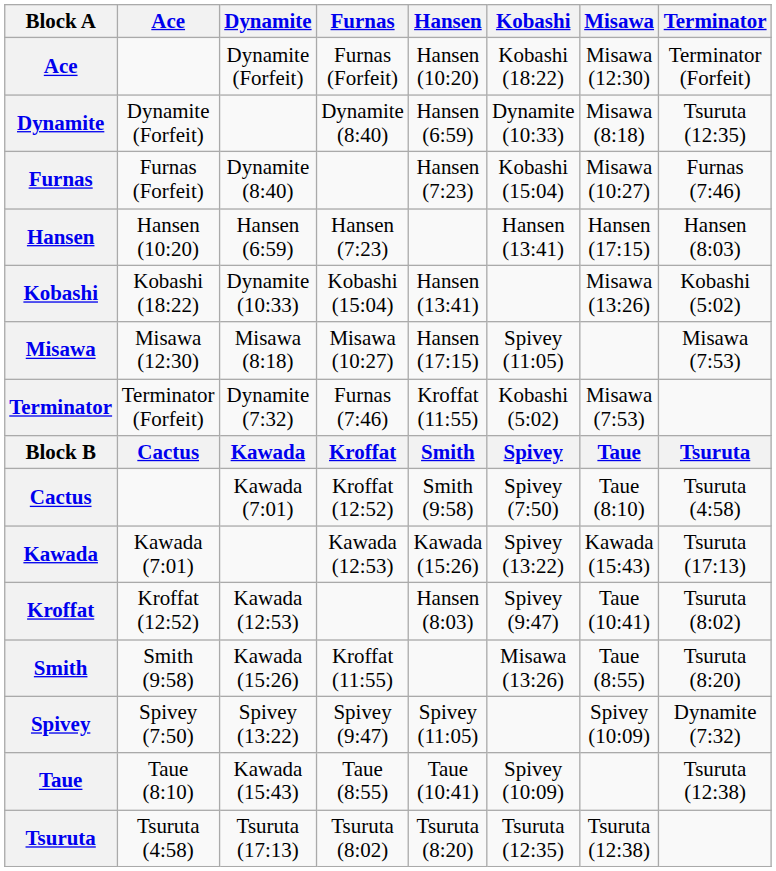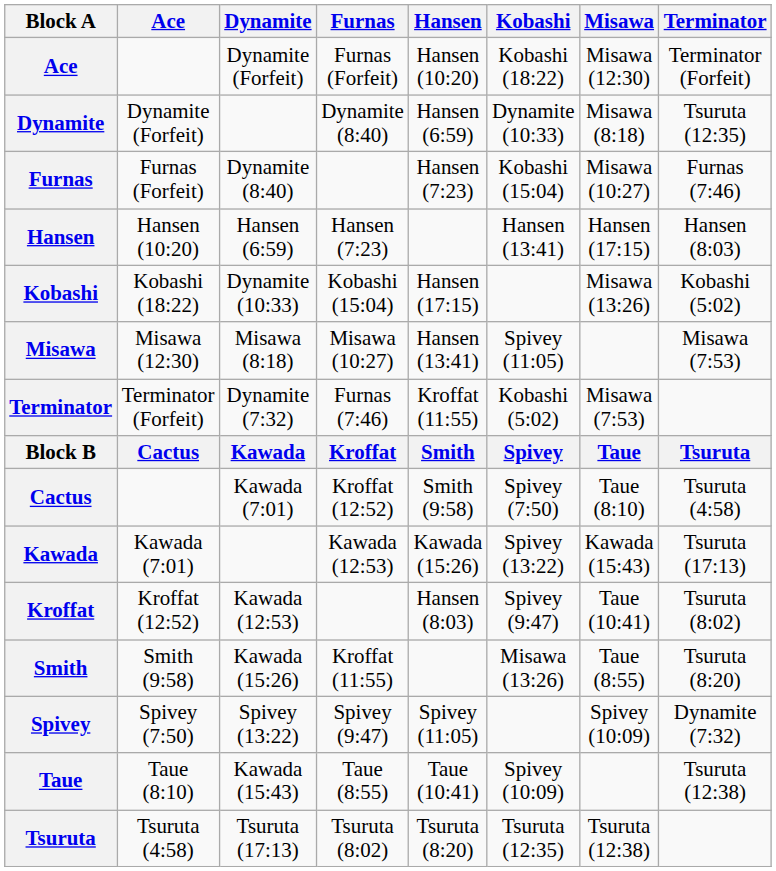(448, 293) Hansen (13:41) -> (448, 293) Hansen (17:15)
(448, 350) Hansen (17:15) -> (448, 350) Hansen (13:41)
